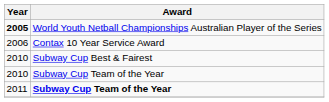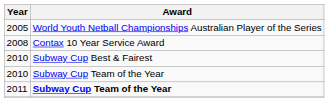(17, 27) bold -> (17, 27) normal
(17, 43) 2006 -> (17, 43) 2008
